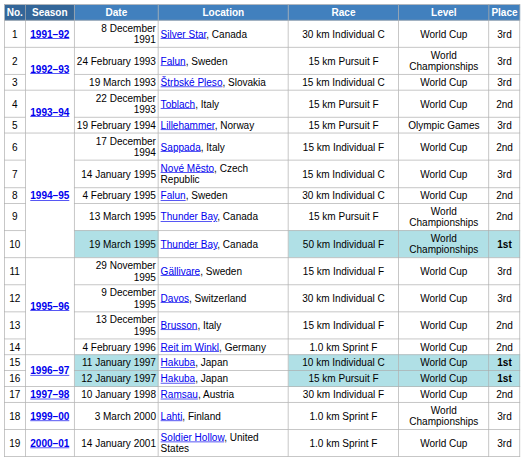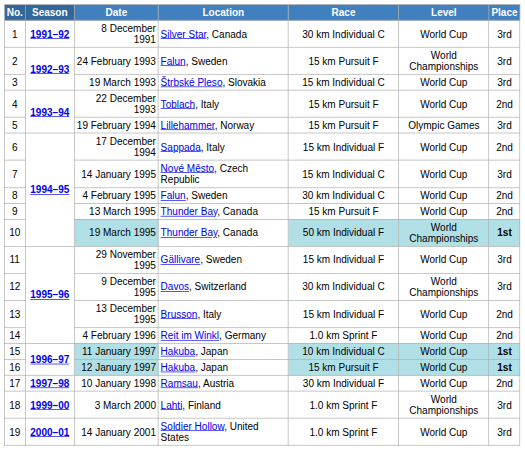(444, 217) World Championships -> (444, 211) World Cup
(444, 298) World Cup -> (444, 287) World Championships
